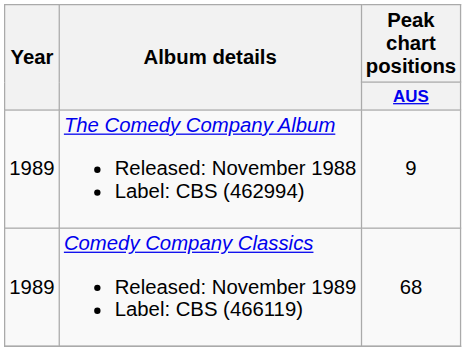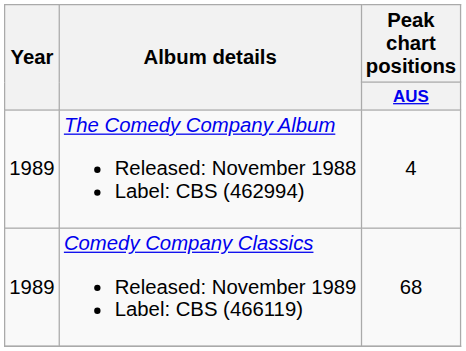(411, 168) 9 -> (411, 168) 4
